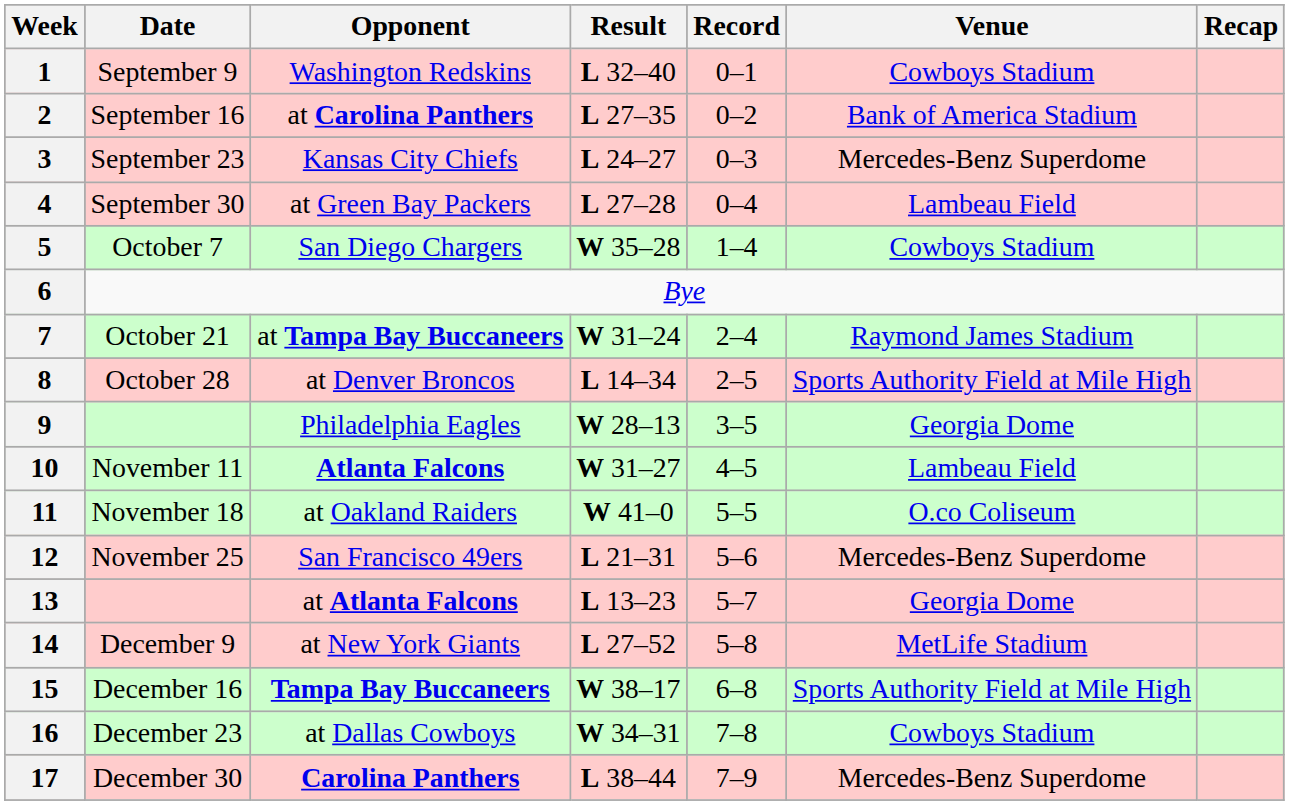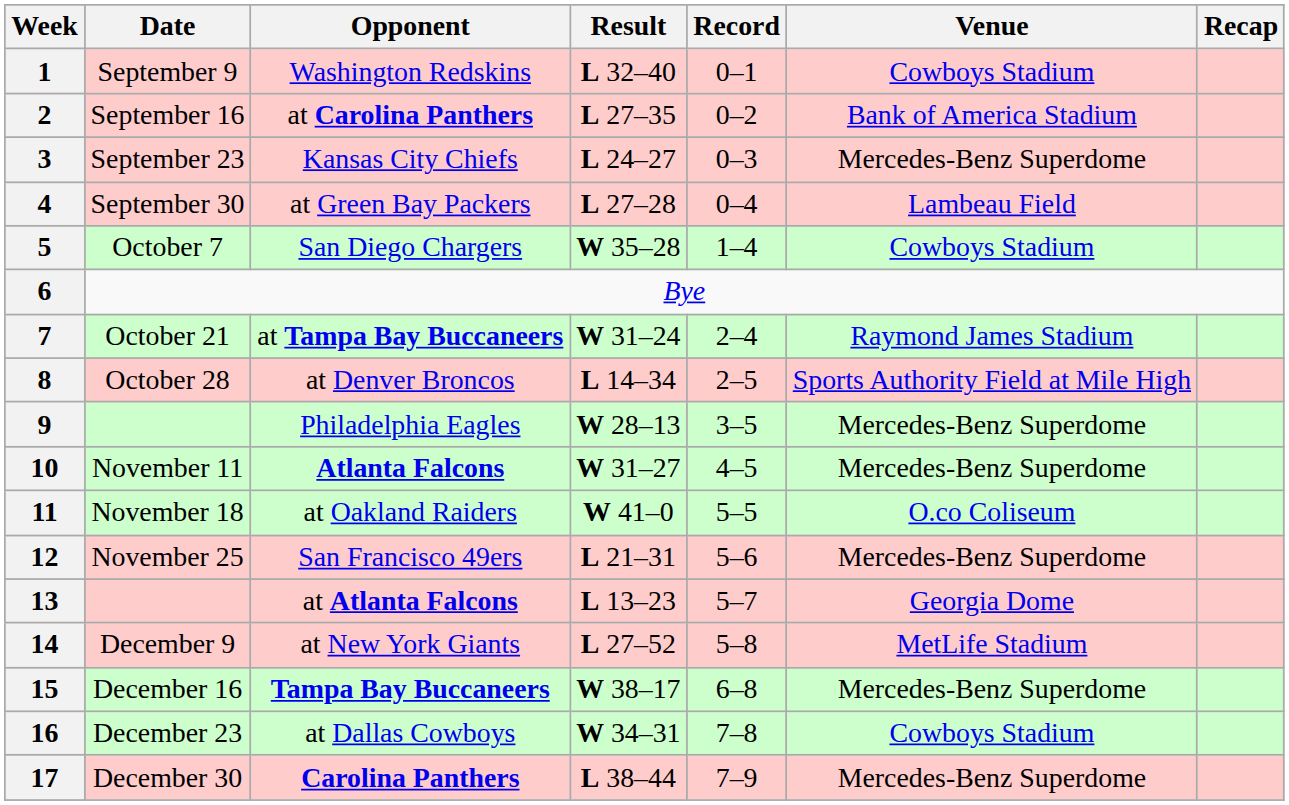(992, 423) Georgia Dome -> (992, 423) Mercedes-Benz Superdome
(992, 468) Lambeau Field -> (992, 468) Mercedes-Benz Superdome
(992, 688) Sports Authority Field at Mile High -> (992, 688) Mercedes-Benz Superdome
